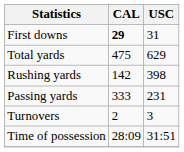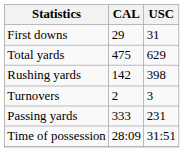(118, 34) bold -> (118, 34) normal
rows swapped: (42, 95) <-> (33, 116)
